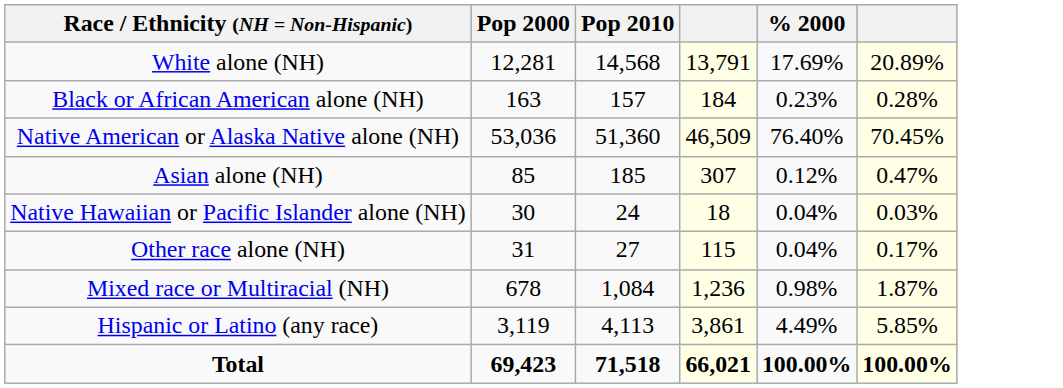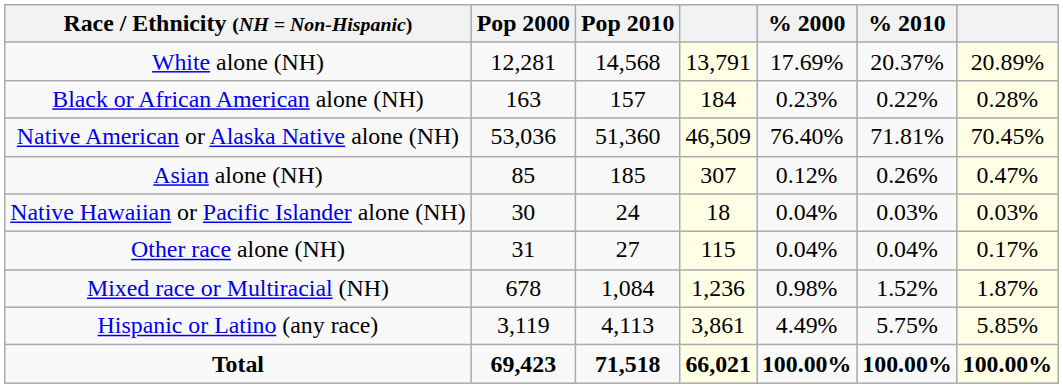+ column: (907, 23)
